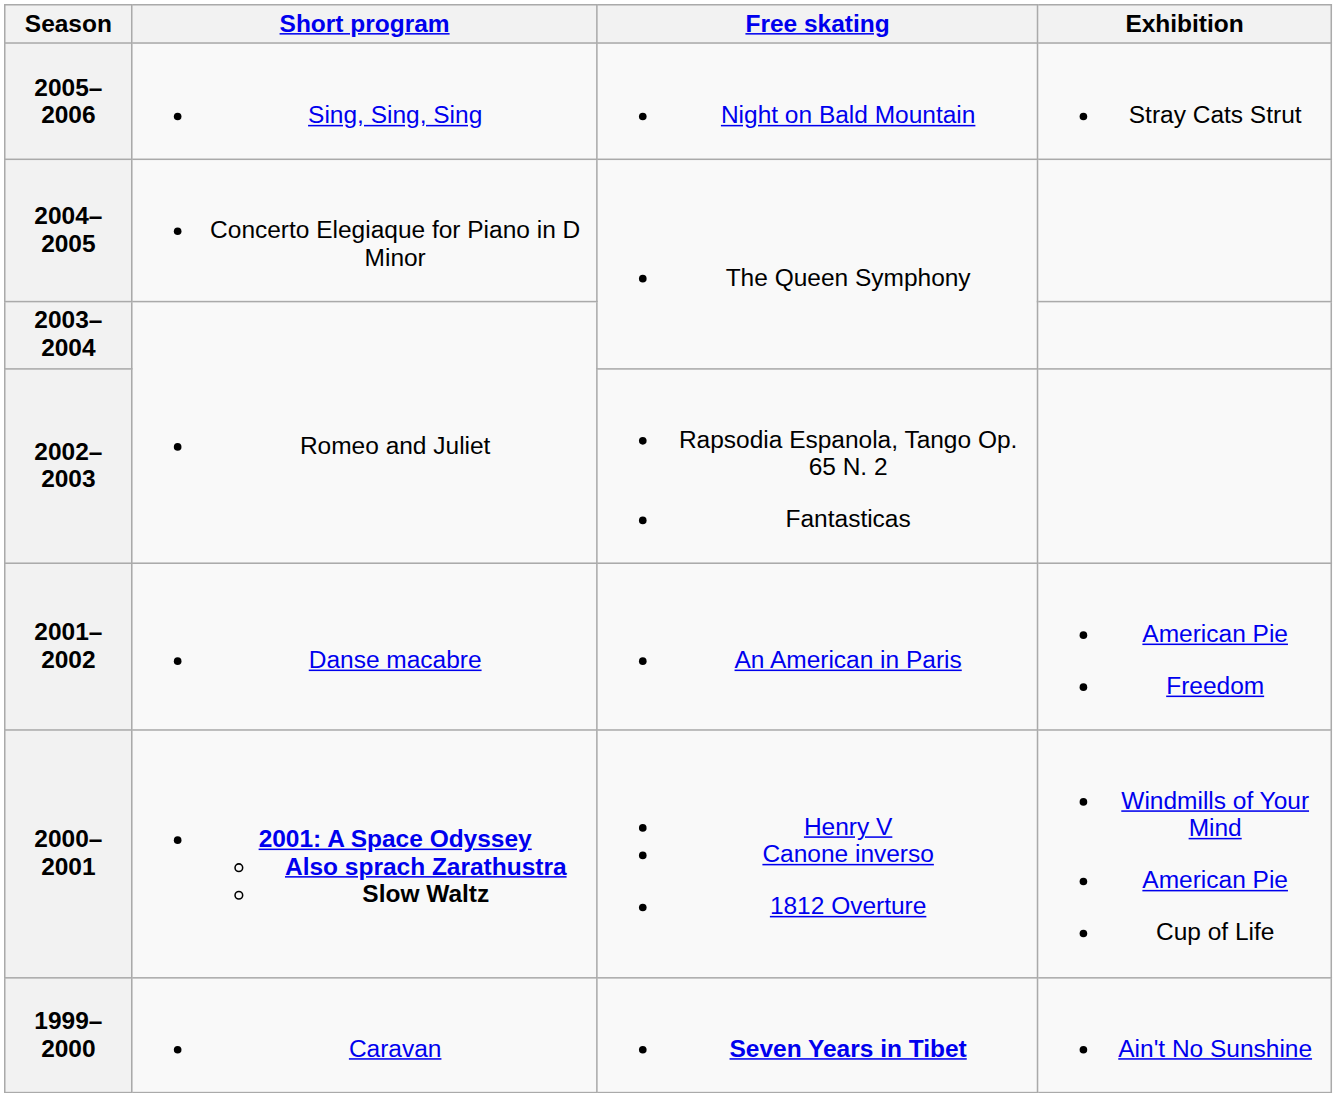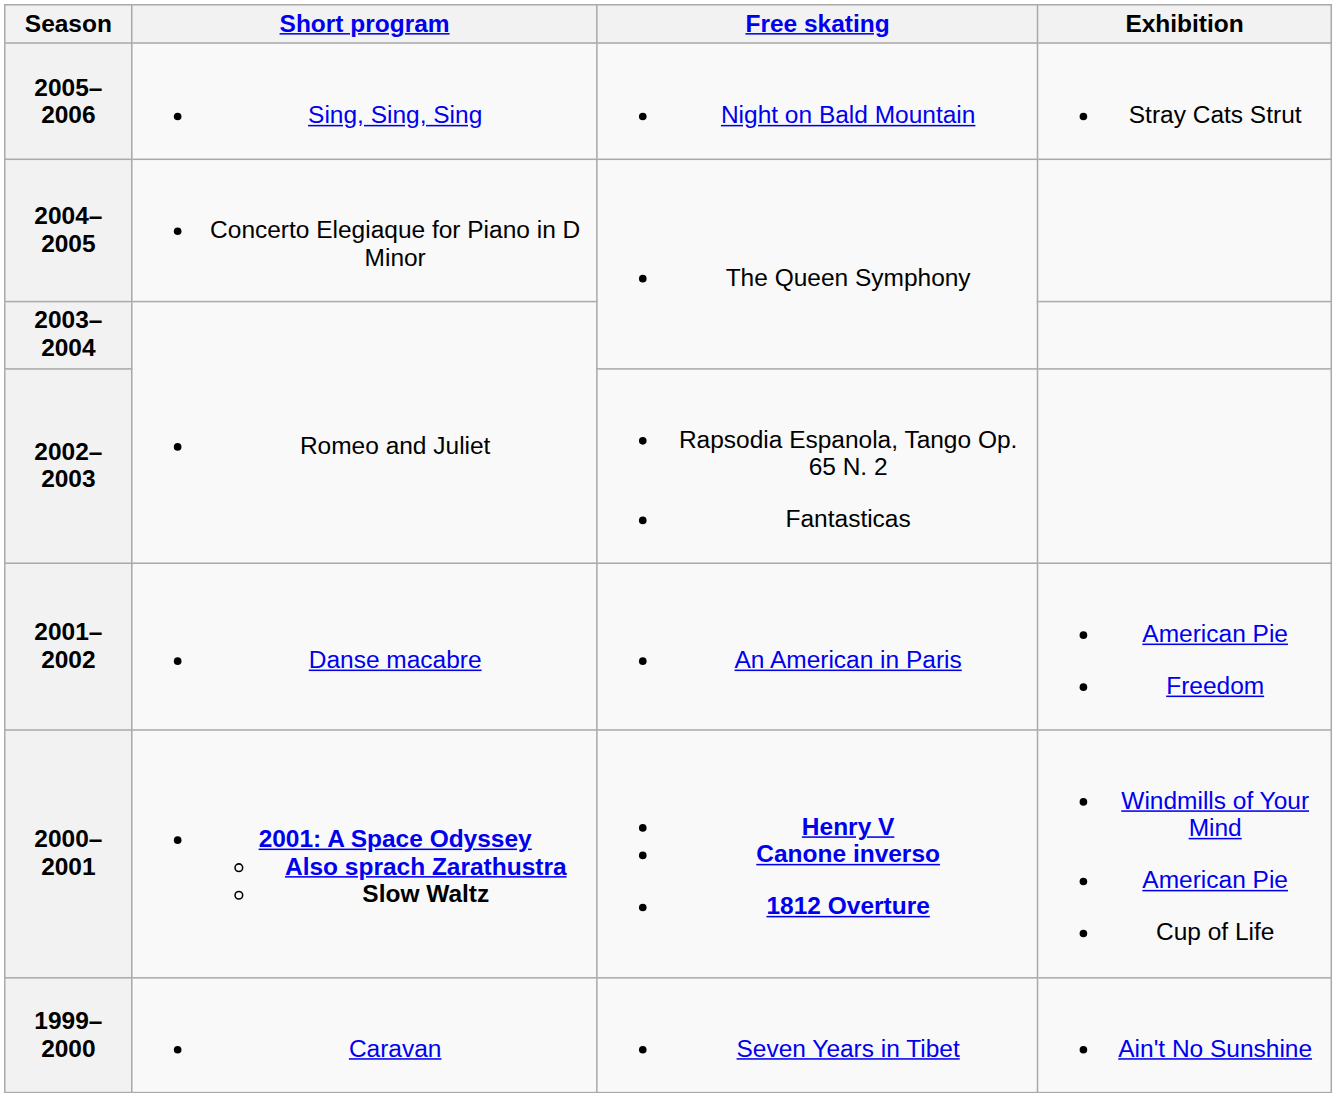(818, 868) normal -> (818, 868) bold
(818, 1049) bold -> (818, 1049) normal
